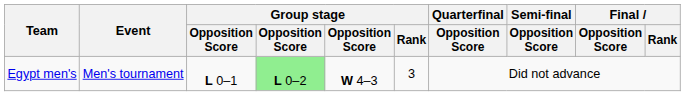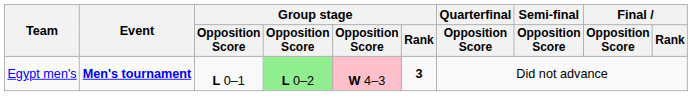(133, 74) normal -> (137, 74) bold
(359, 81) no background -> (367, 81) pink background
(411, 74) normal -> (419, 74) bold
